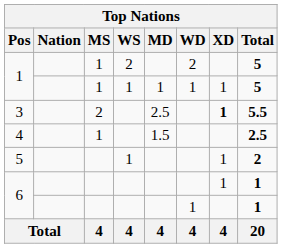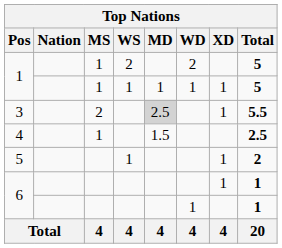(160, 111) no background -> (160, 111) lightgrey background
(223, 111) bold -> (223, 111) normal
